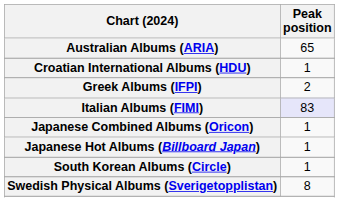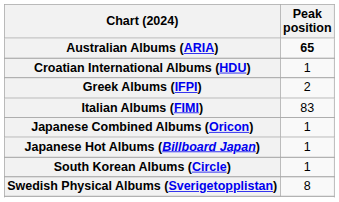(307, 48) normal -> (307, 48) bold
(307, 107) lavender background -> (307, 107) no background
